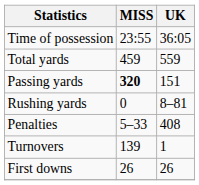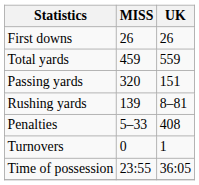rows swapped: (40, 168) <-> (60, 37)
(130, 81) bold -> (130, 81) normal
(123, 103) 0 -> (130, 103) 139
(130, 147) 139 -> (123, 147) 0
